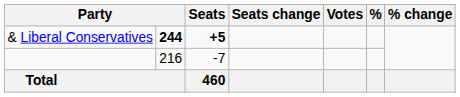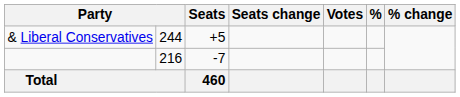(171, 37) bold -> (171, 37) normal
(217, 37) bold -> (217, 37) normal
